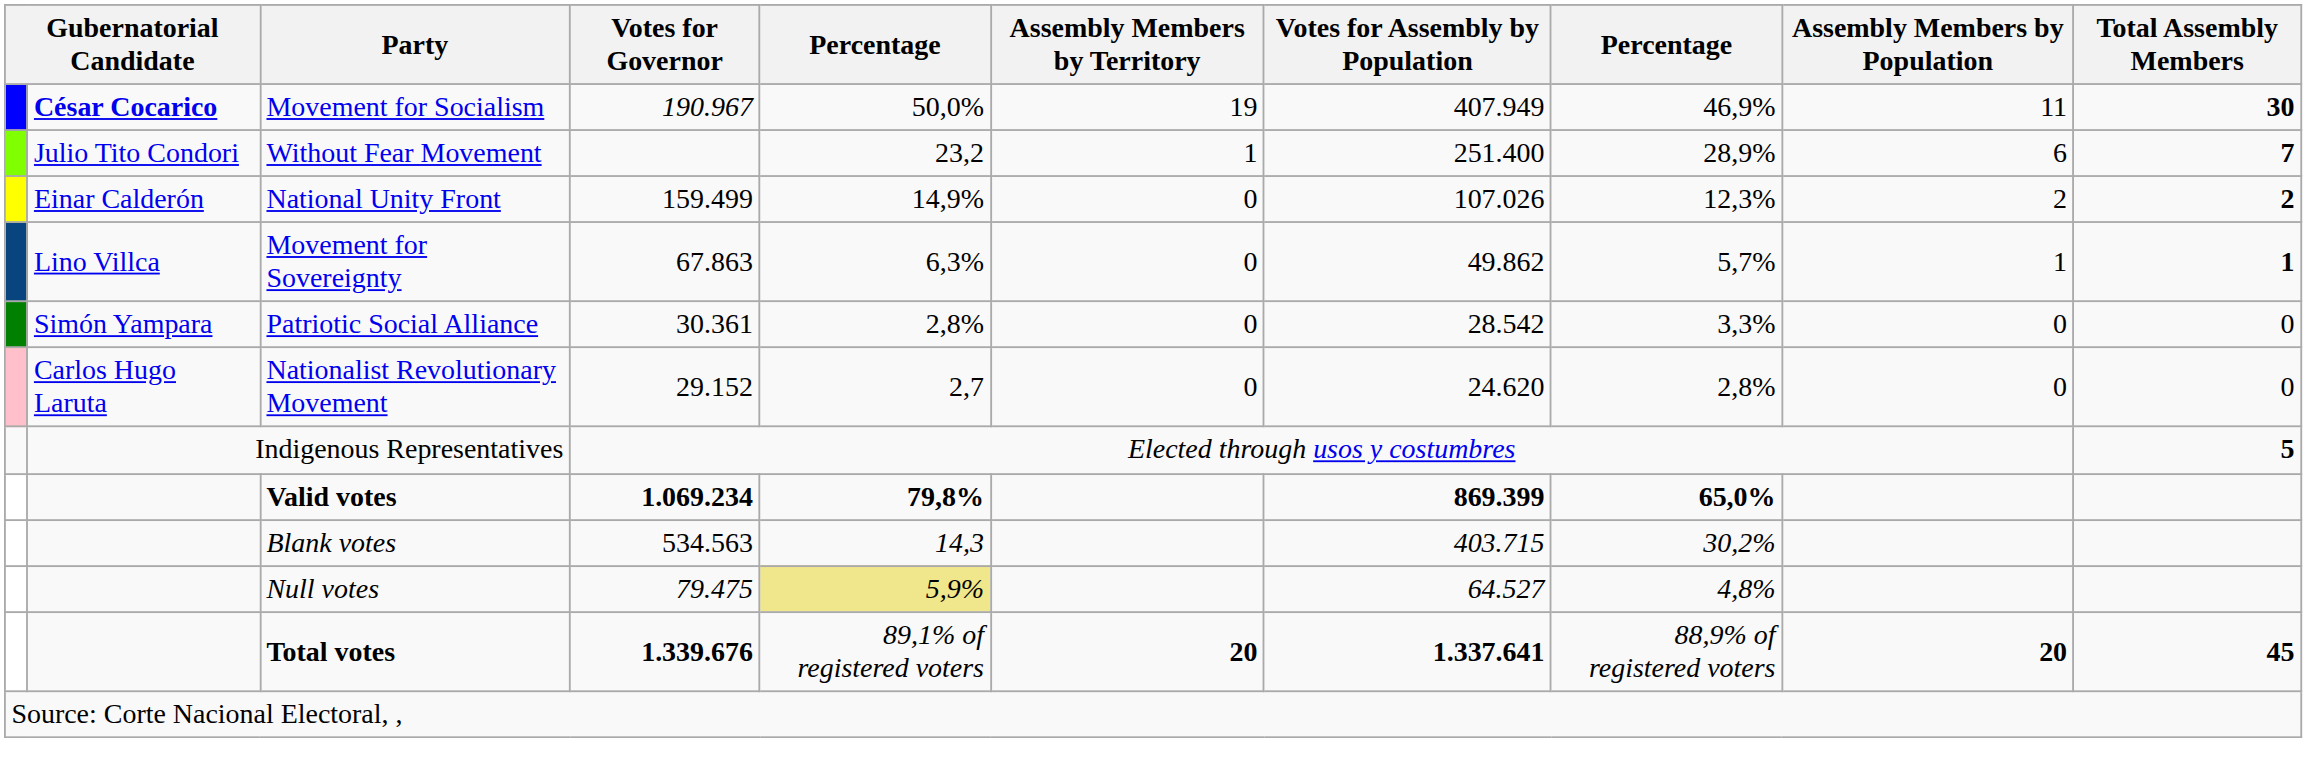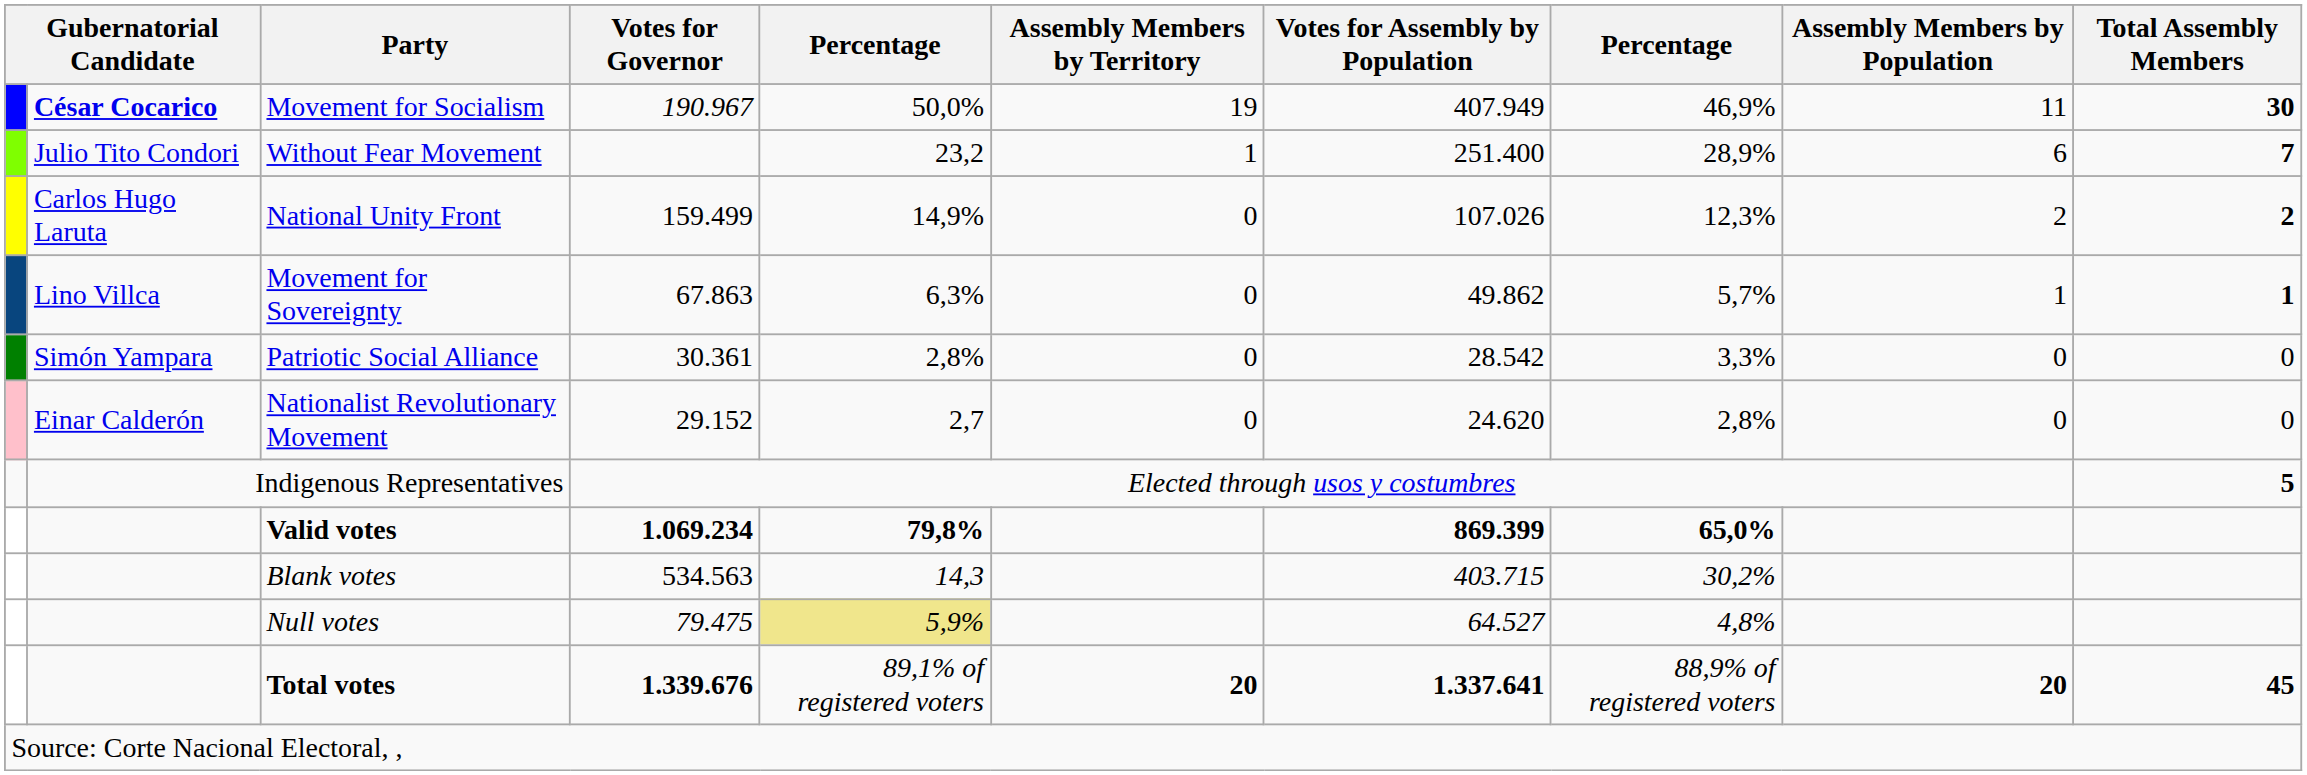(119, 199) Einar Calderón -> (105, 215) Carlos Hugo Laruta
(105, 387) Carlos Hugo Laruta -> (119, 420) Einar Calderón
